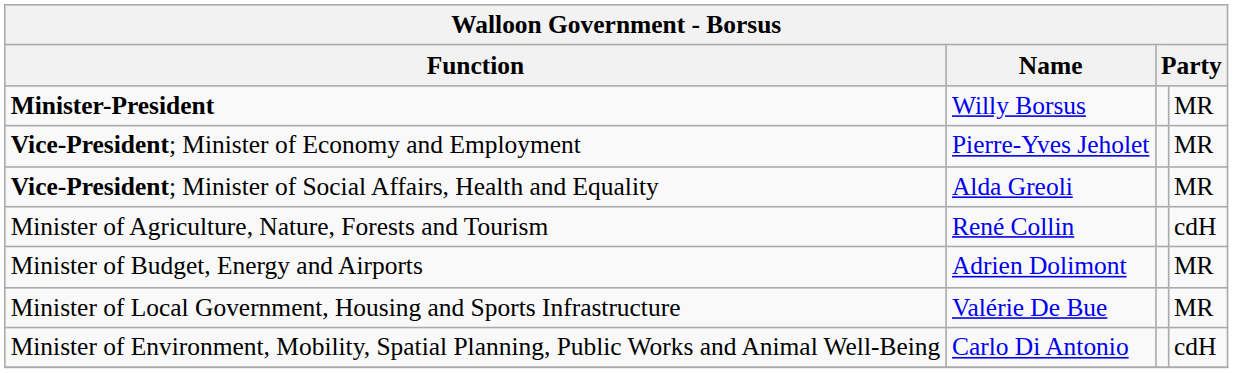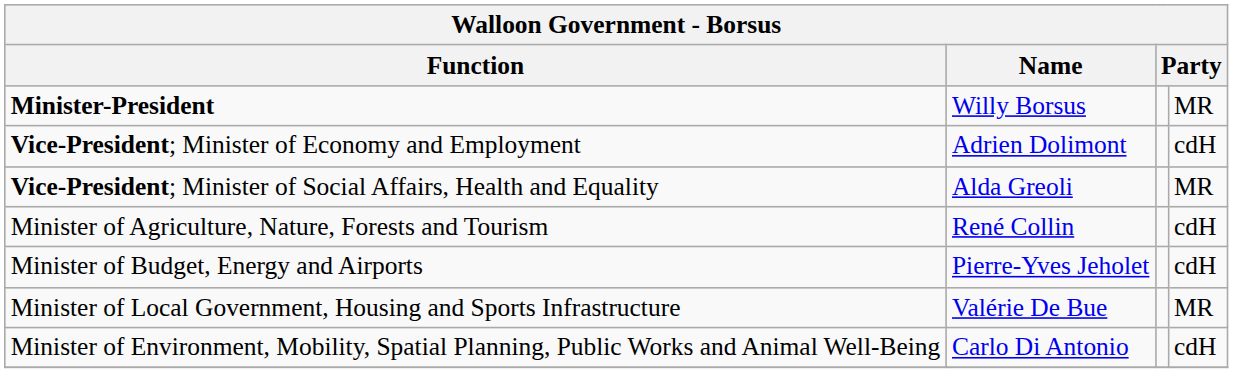(1051, 145) Pierre-Yves Jeholet -> (1039, 145) Adrien Dolimont
(1194, 145) MR -> (1195, 145) cdH
(1039, 266) Adrien Dolimont -> (1051, 266) Pierre-Yves Jeholet
(1194, 266) MR -> (1195, 266) cdH
